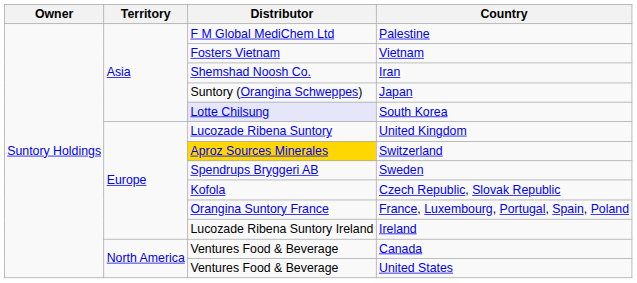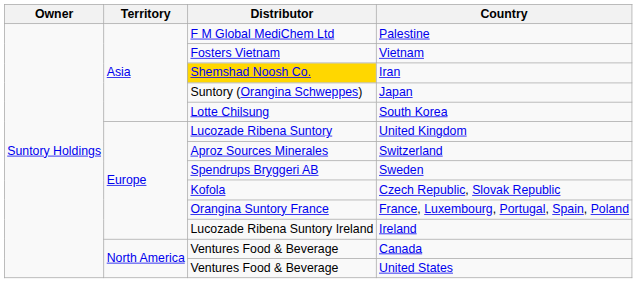(251, 72) no background -> (251, 72) gold background
(230, 111) lavender background -> (230, 111) no background
(259, 151) gold background -> (259, 151) no background
